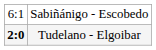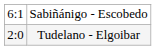(16, 34) bold -> (16, 34) normal
